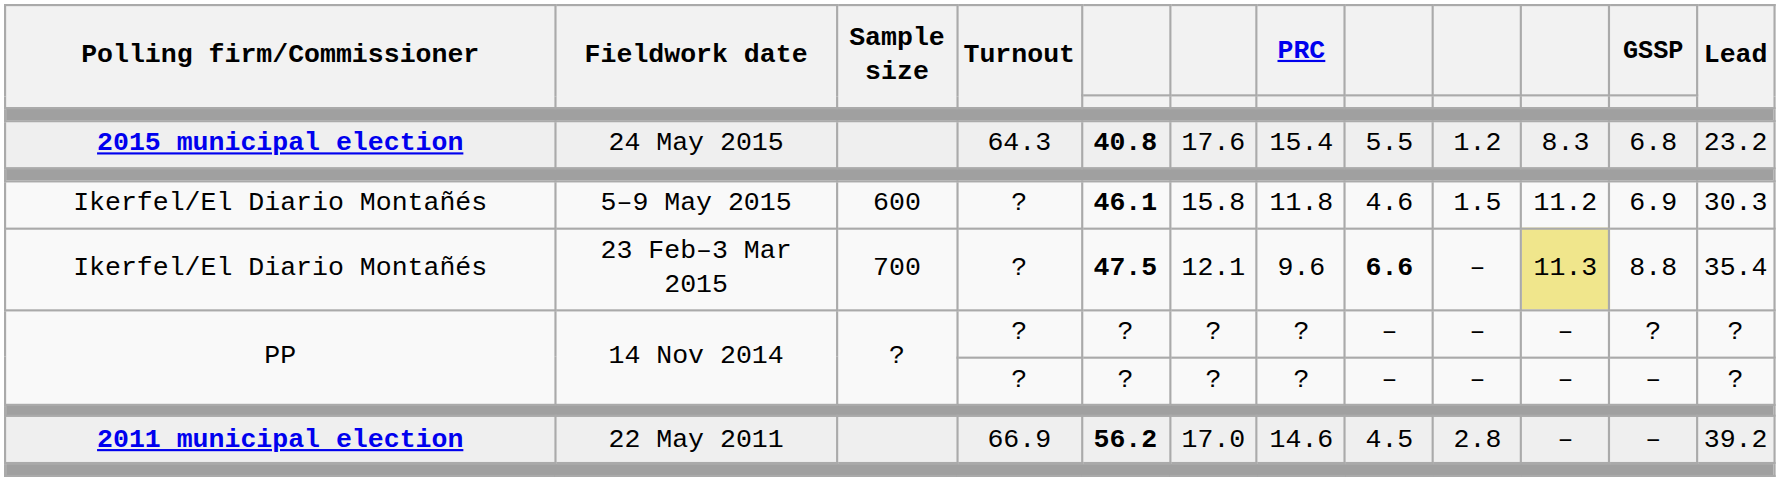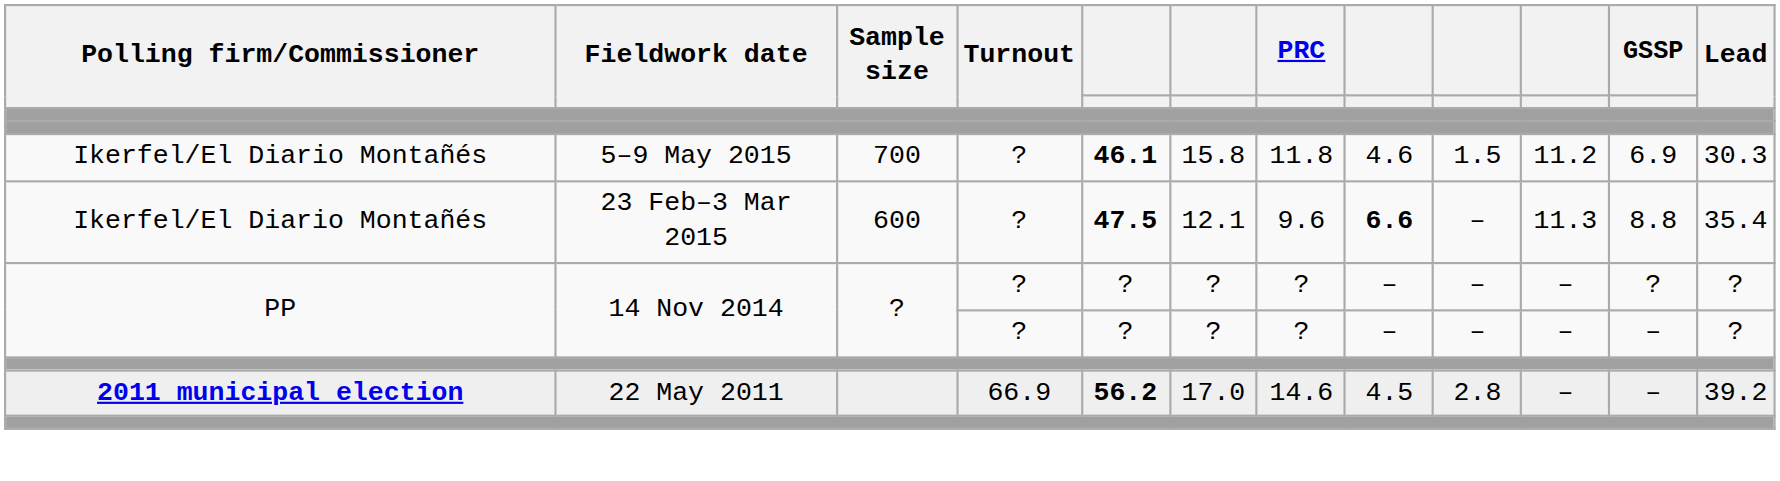- row: (280, 145)
(897, 205) 600 -> (897, 158) 700
(897, 269) 700 -> (897, 222) 600
(1565, 269) khaki background -> (1565, 222) no background
